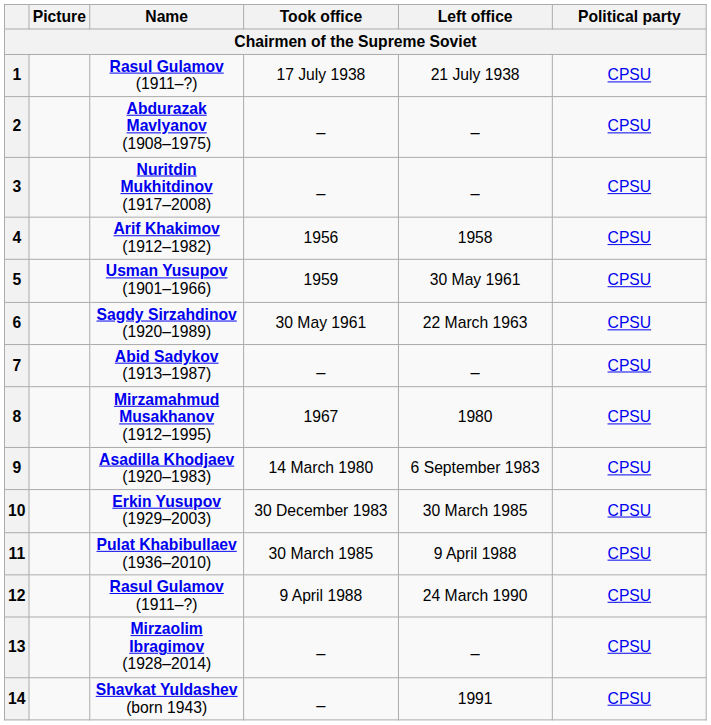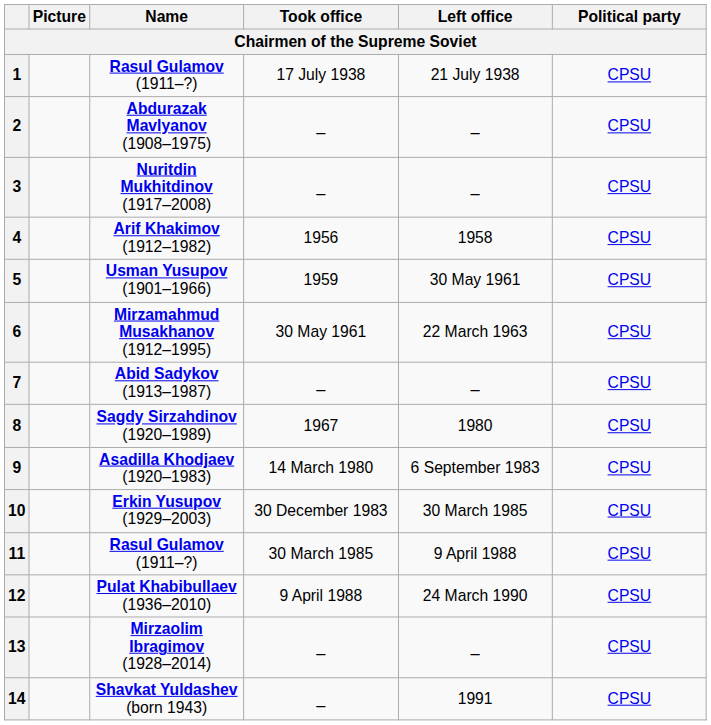(167, 323) Sagdy Sirzahdinov (1920–1989) -> (167, 332) Mirzamahmud Musakhanov (1912–1995)
(167, 417) Mirzamahmud Musakhanov (1912–1995) -> (167, 425) Sagdy Sirzahdinov (1920–1989)
(167, 553) Pulat Khabibullaev (1936–2010) -> (167, 553) Rasul Gulamov (1911–?)
(167, 595) Rasul Gulamov (1911–?) -> (167, 595) Pulat Khabibullaev (1936–2010)
